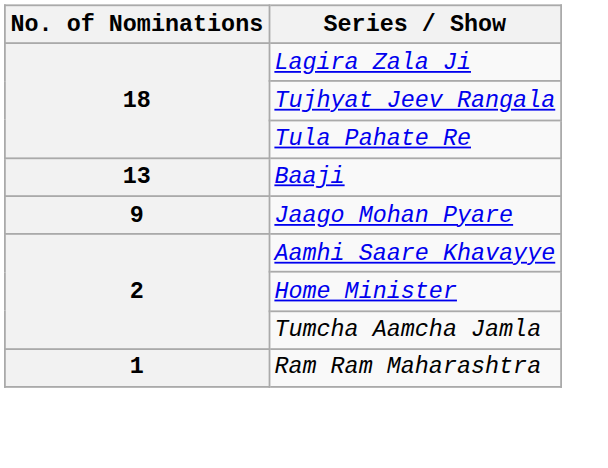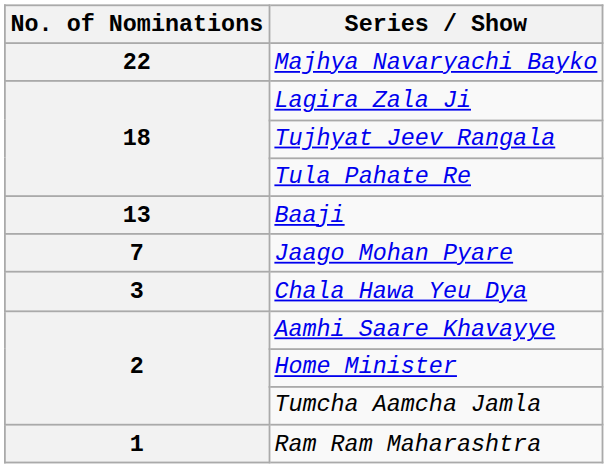+ row: (436, 63)
(137, 215) 9 -> (137, 253) 7
+ row: (401, 291)
